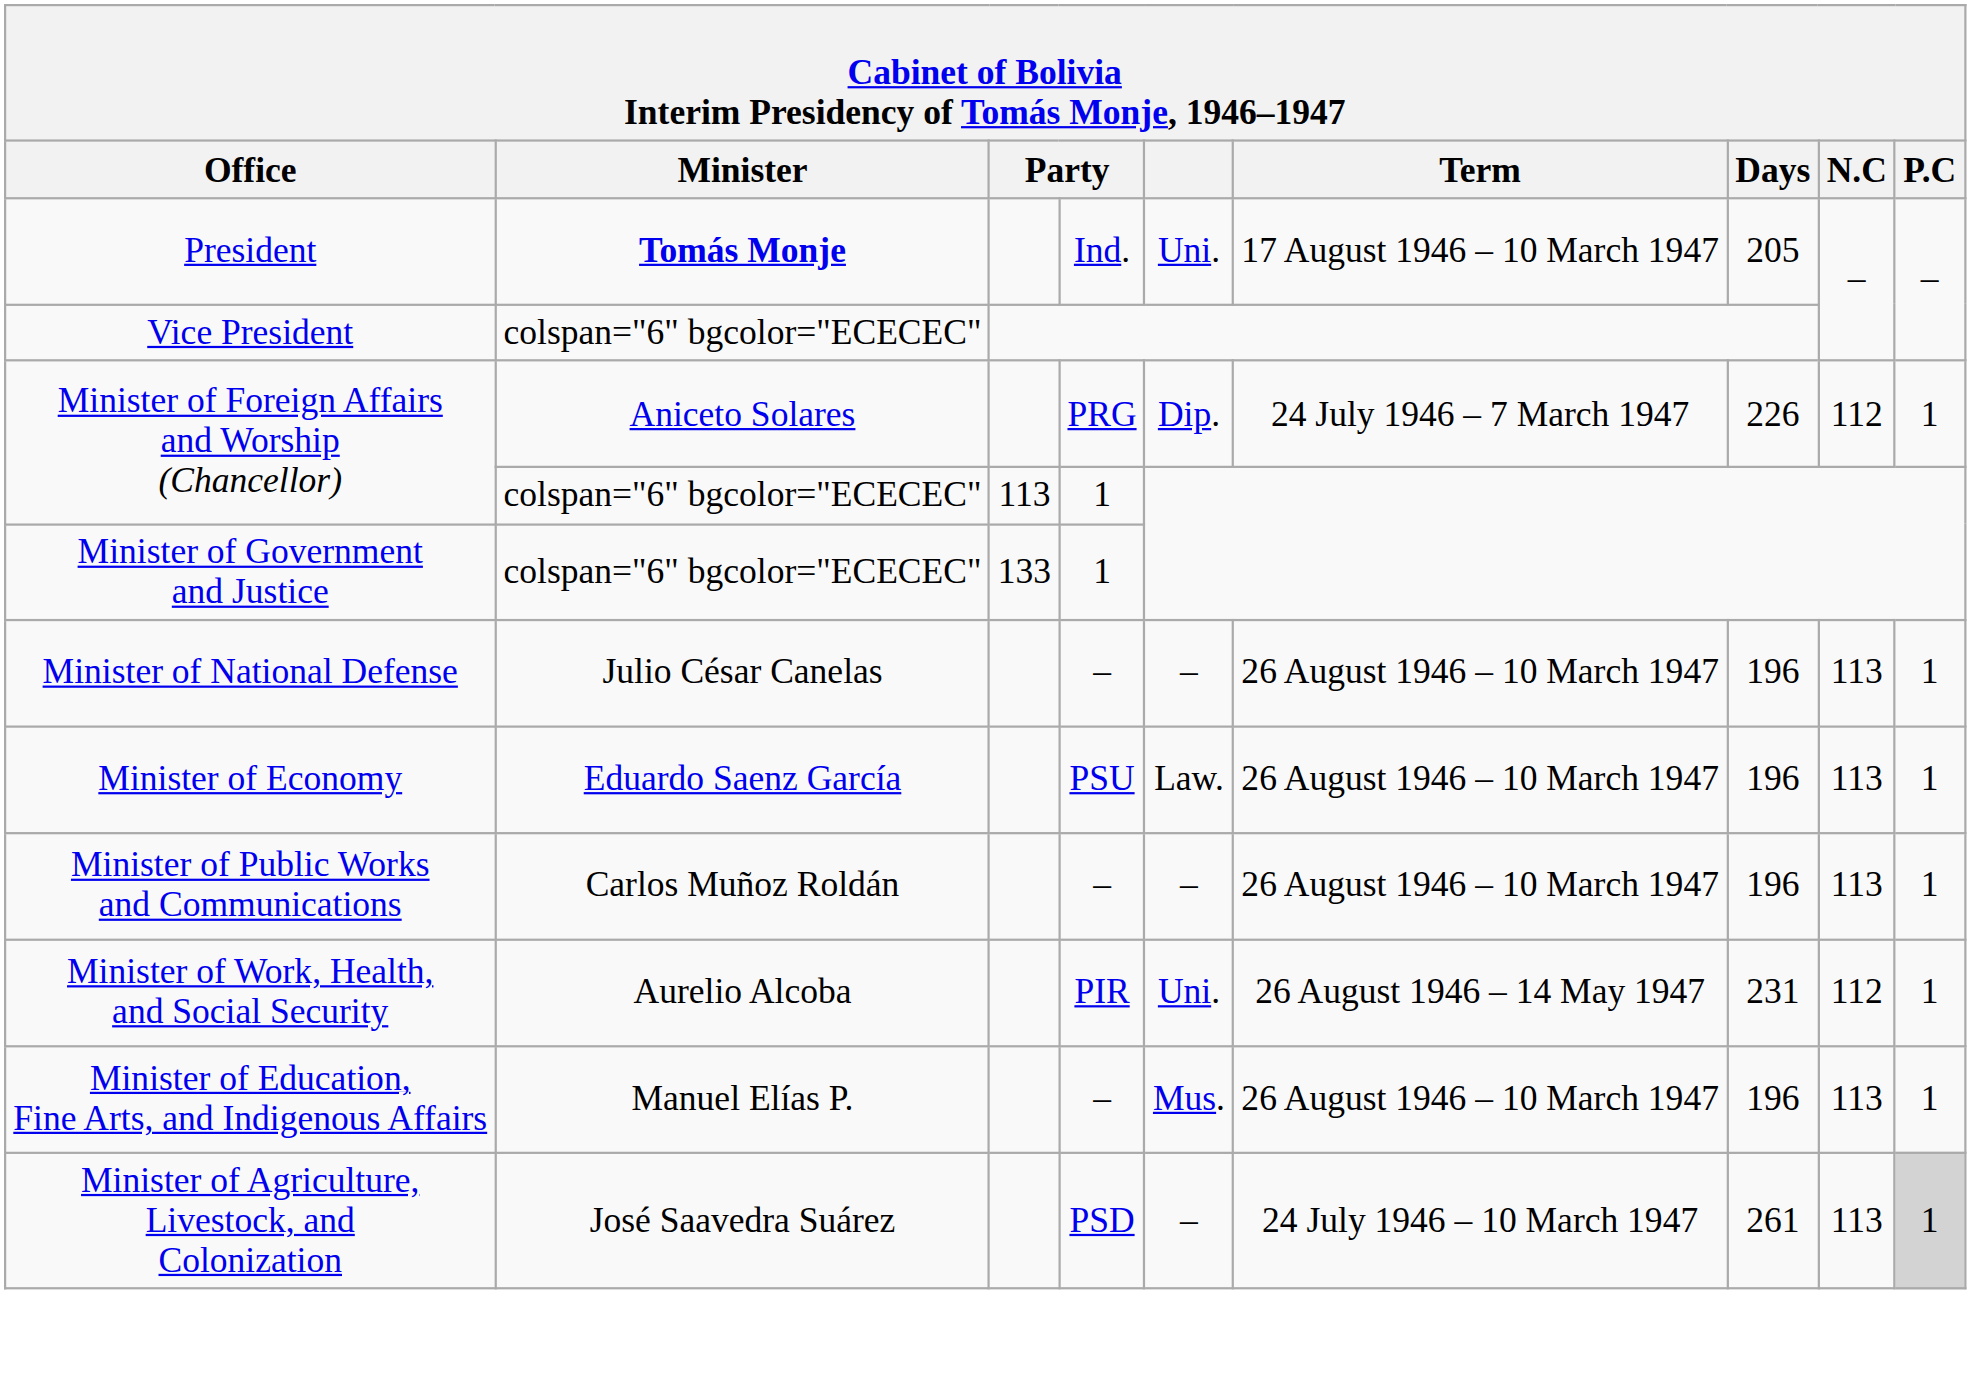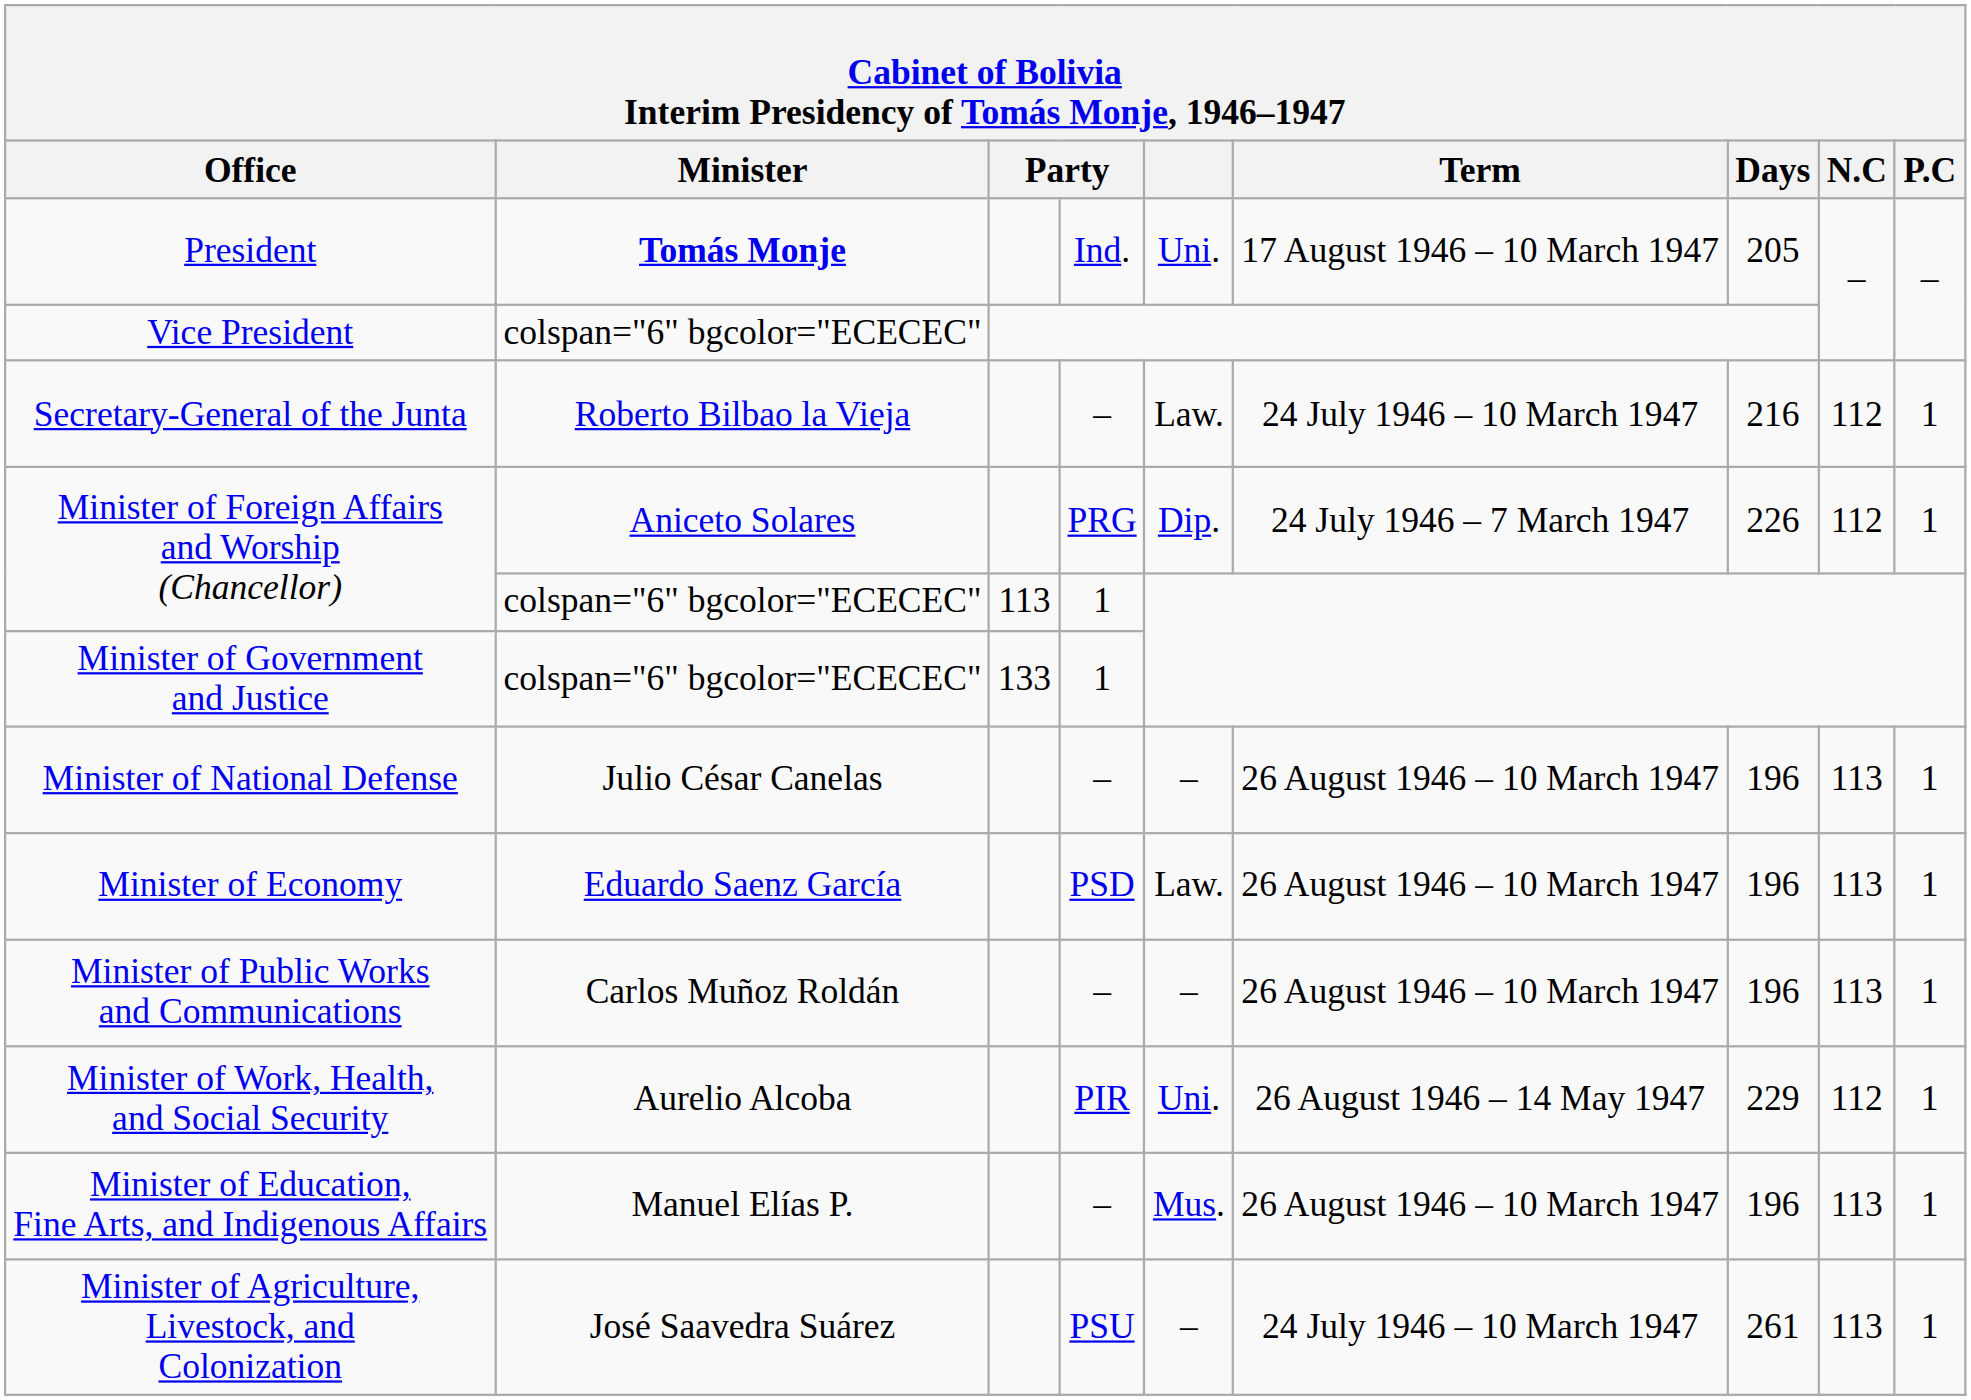+ row: (250, 413)
(1102, 779) PSU -> (1102, 885) PSD
(1773, 992) 231 -> (1773, 1098) 229
(1102, 1220) PSD -> (1102, 1326) PSU
(1930, 1220) lightgrey background -> (1930, 1326) no background
